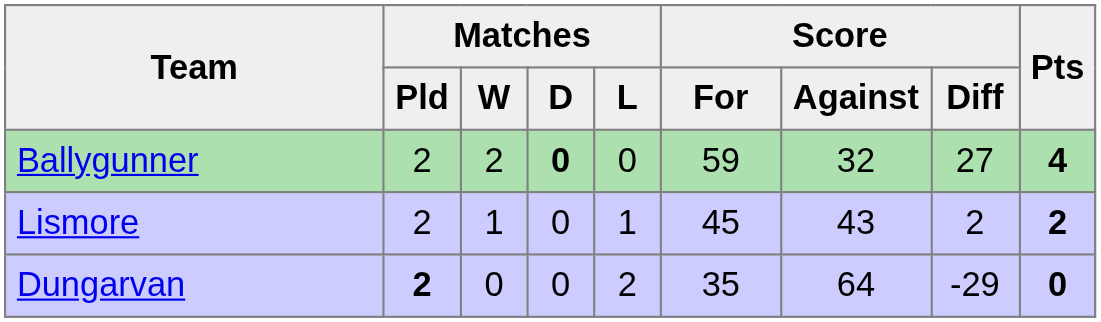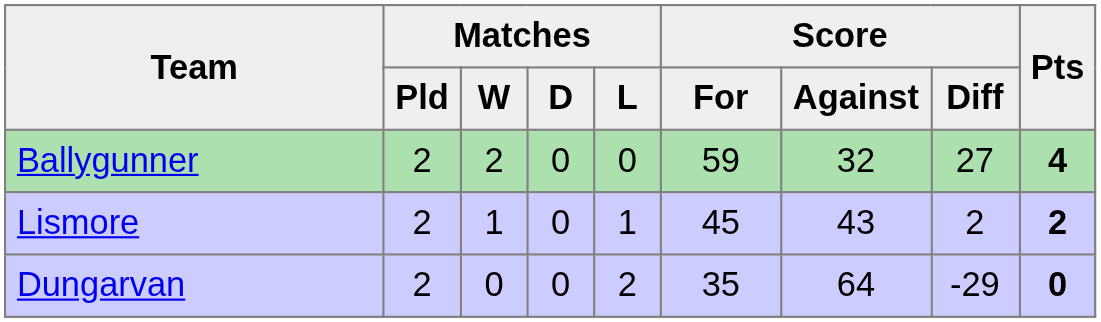(561, 160) bold -> (561, 160) normal
(422, 285) bold -> (422, 285) normal
